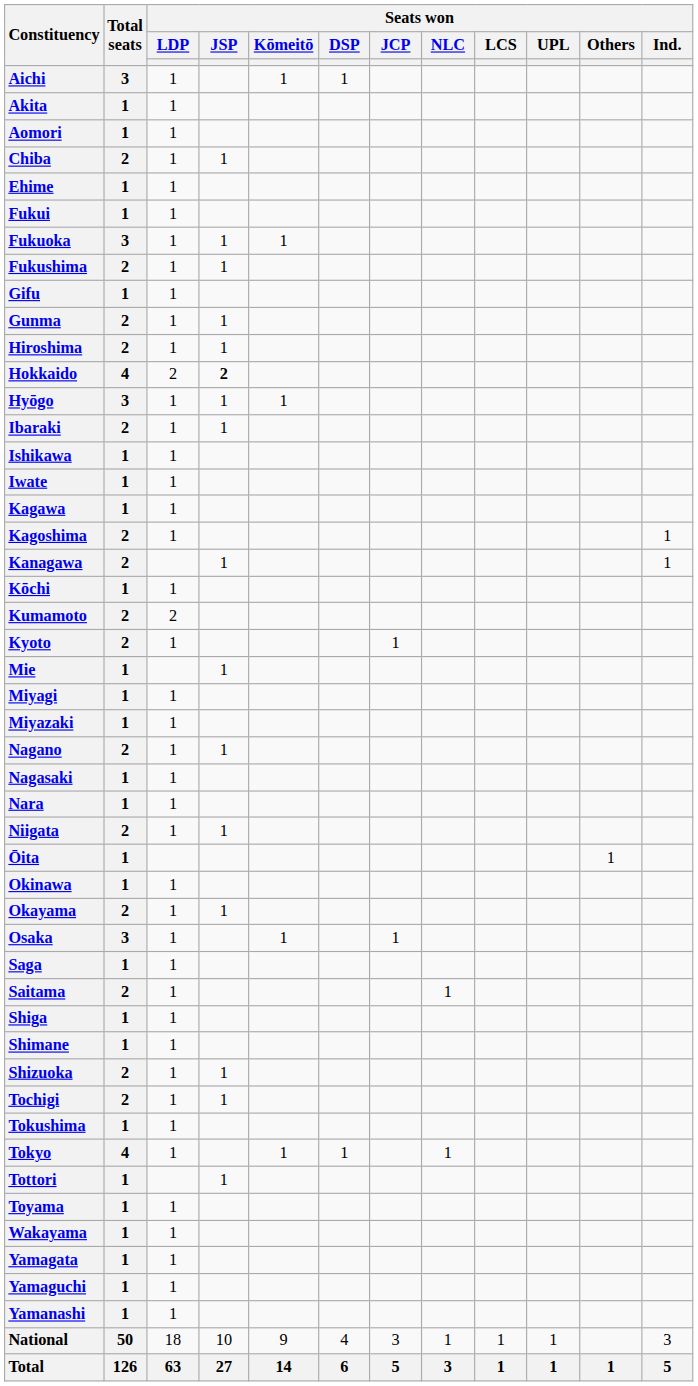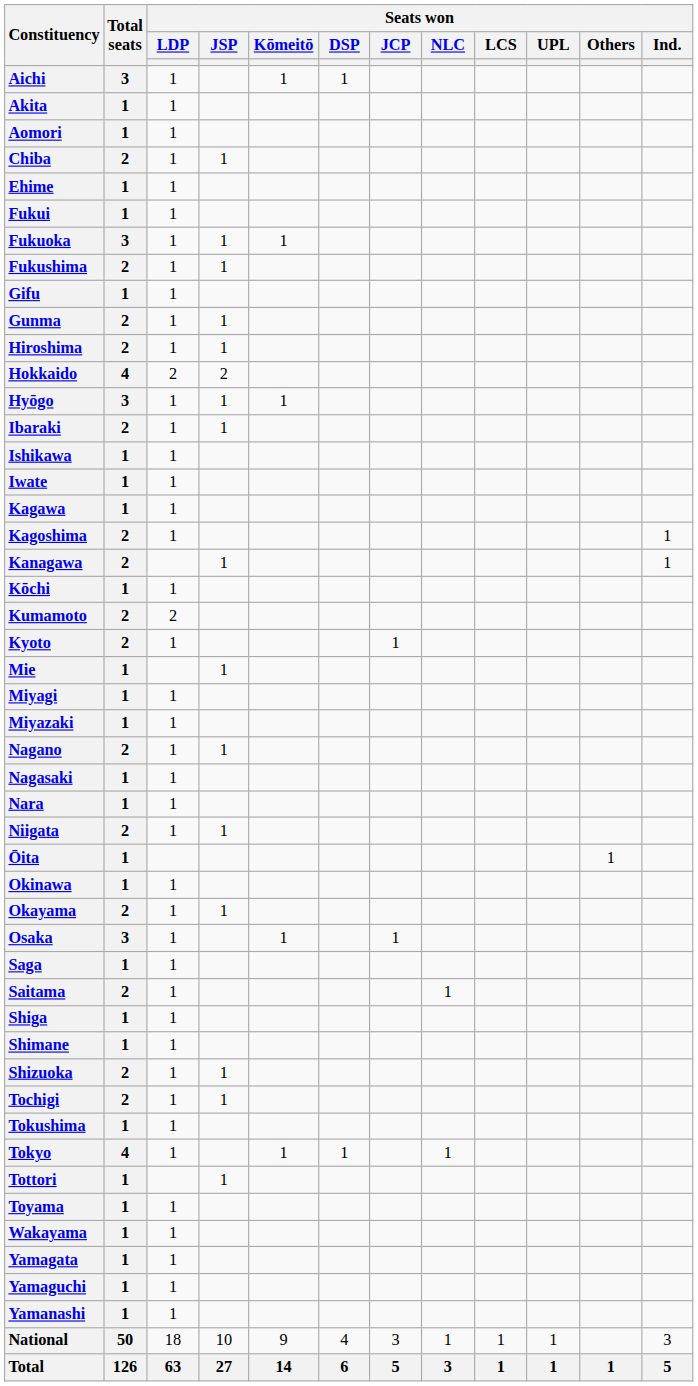(224, 374) bold -> (224, 374) normal
